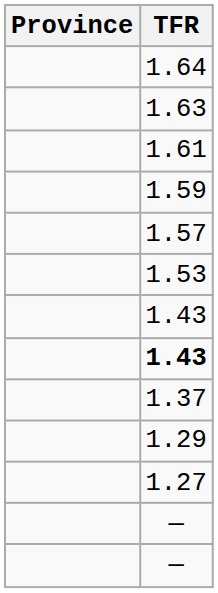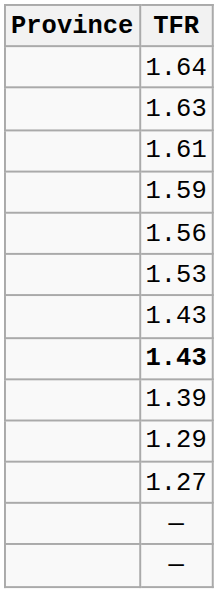(176, 233) 1.57 -> (176, 233) 1.56
(176, 399) 1.37 -> (176, 399) 1.39
